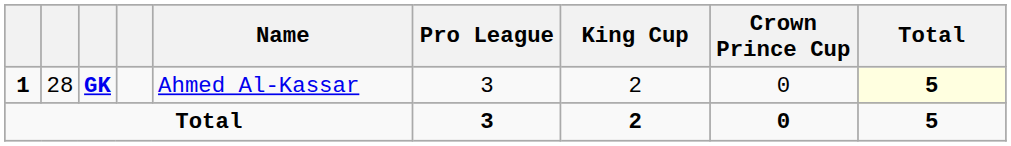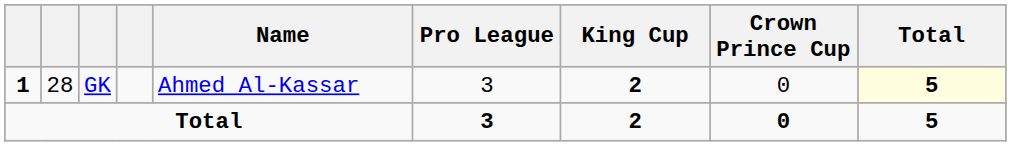(98, 85) bold -> (98, 85) normal
(635, 85) normal -> (635, 85) bold
